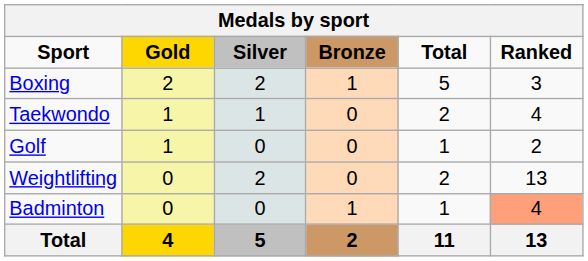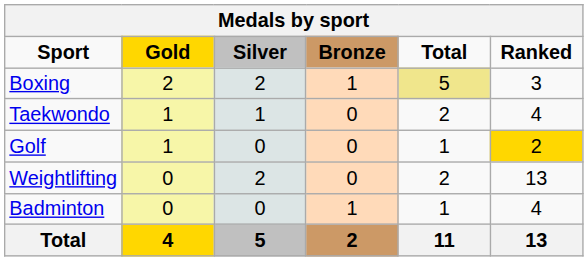(444, 84) no background -> (444, 84) khaki background
(536, 146) no background -> (536, 146) gold background
(536, 209) lightsalmon background -> (536, 209) no background
